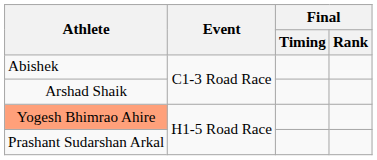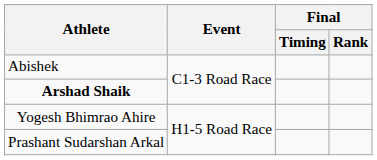(86, 92) normal -> (86, 92) bold
(86, 117) lightsalmon background -> (86, 117) no background
